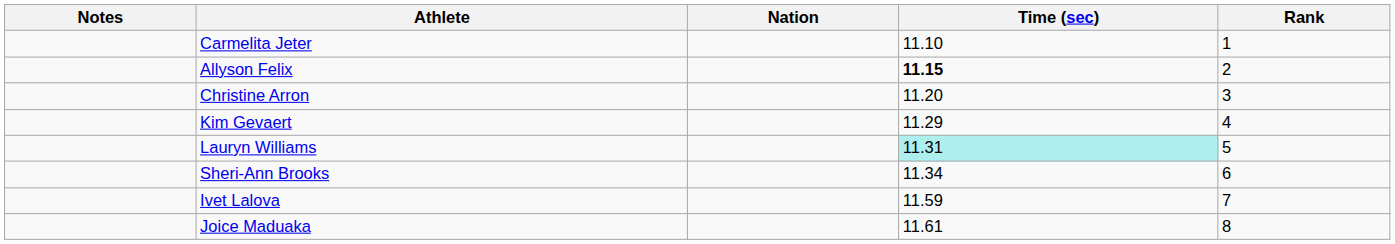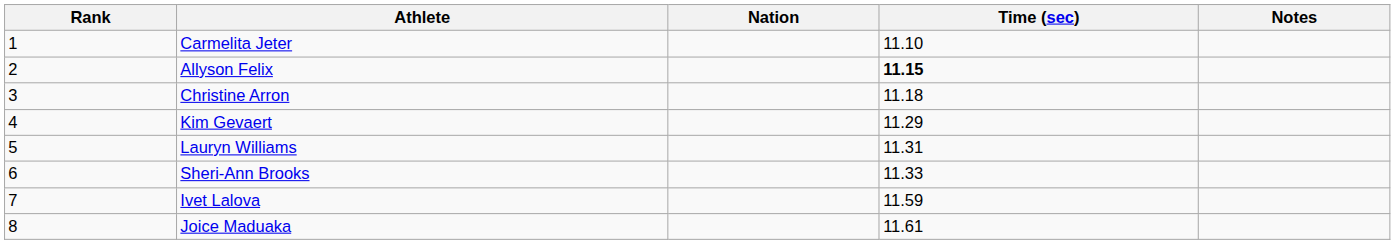columns swapped: (1304, 17) <-> (100, 17)
(923, 95) 11.20 -> (903, 95) 11.18
(923, 148) paleturquoise background -> (903, 148) no background
(923, 174) 11.34 -> (903, 174) 11.33
